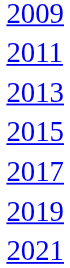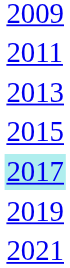(35, 171) no background -> (35, 171) paleturquoise background
